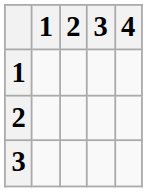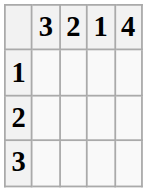columns swapped: (46, 27) <-> (101, 27)
